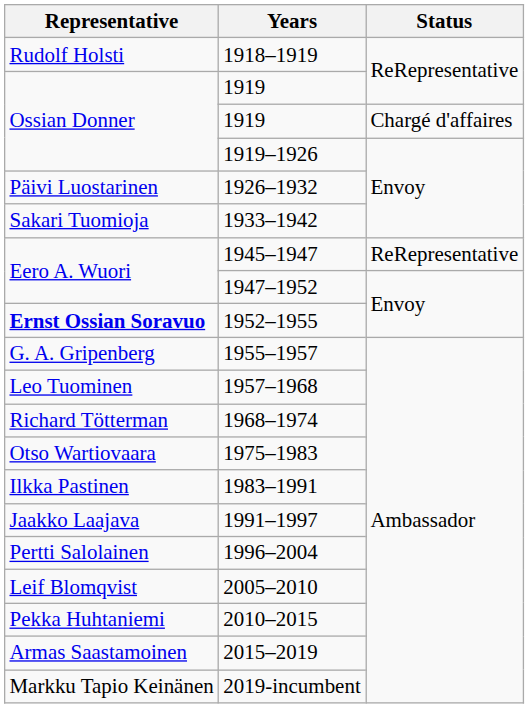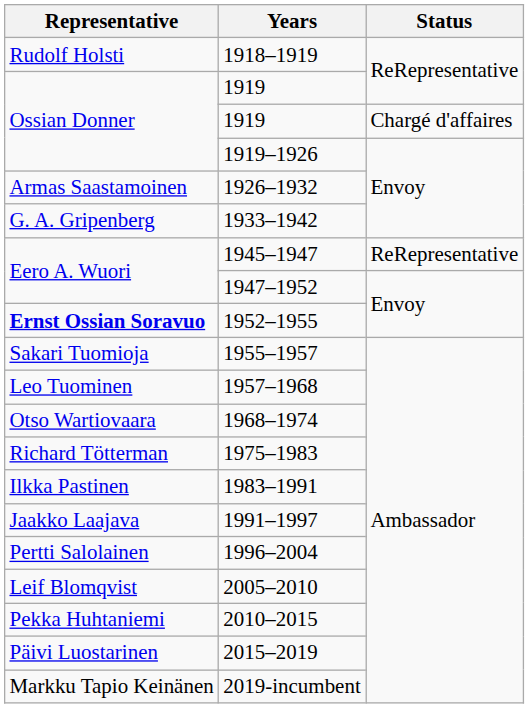(84, 187) Päivi Luostarinen -> (98, 187) Armas Saastamoinen
(79, 220) Sakari Tuomioja -> (82, 220) G. A. Gripenberg
(82, 353) G. A. Gripenberg -> (79, 353) Sakari Tuomioja
(89, 420) Richard Tötterman -> (83, 420) Otso Wartiovaara
(83, 453) Otso Wartiovaara -> (89, 453) Richard Tötterman
(98, 652) Armas Saastamoinen -> (84, 652) Päivi Luostarinen
